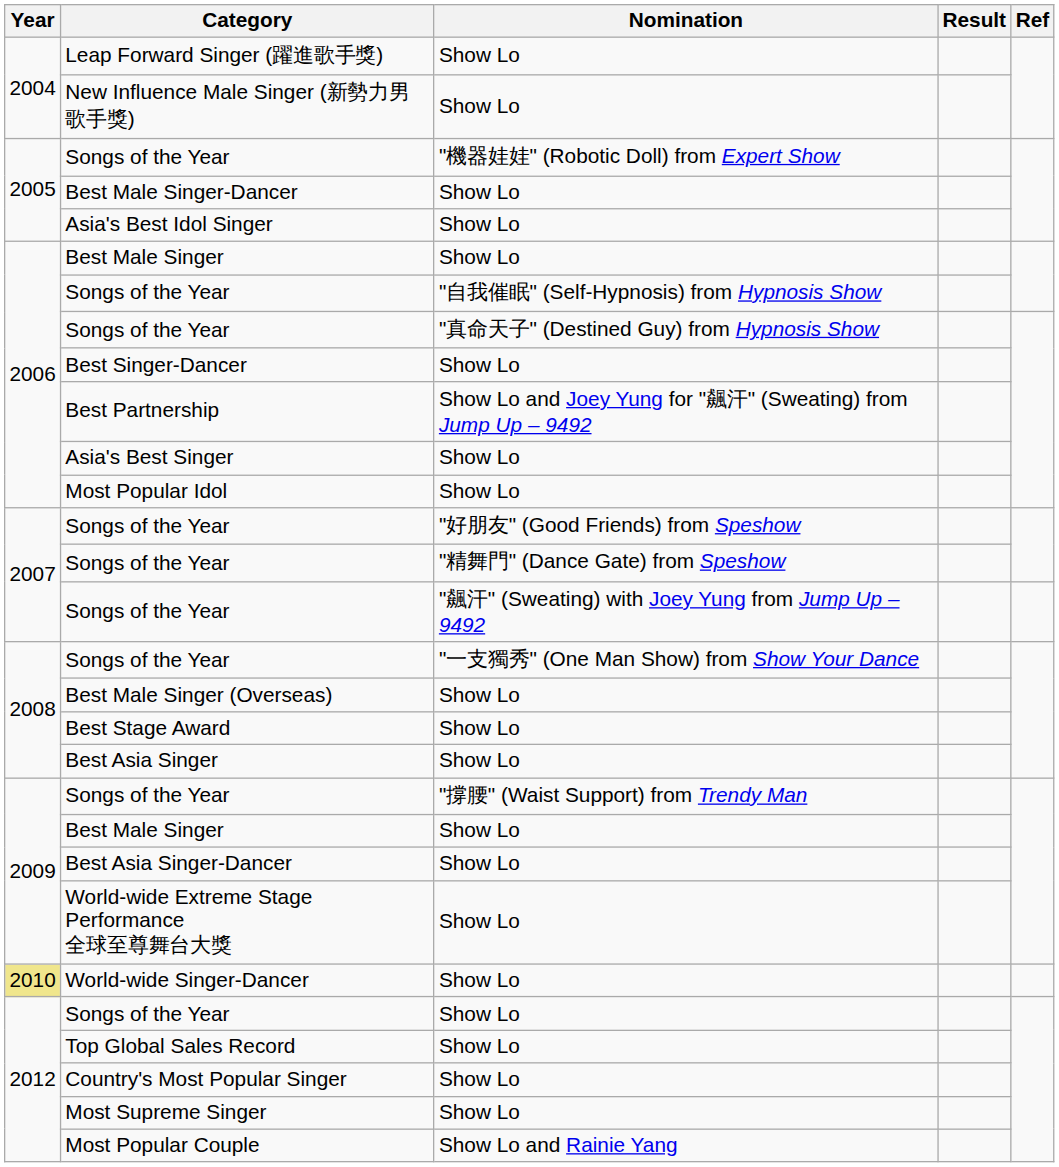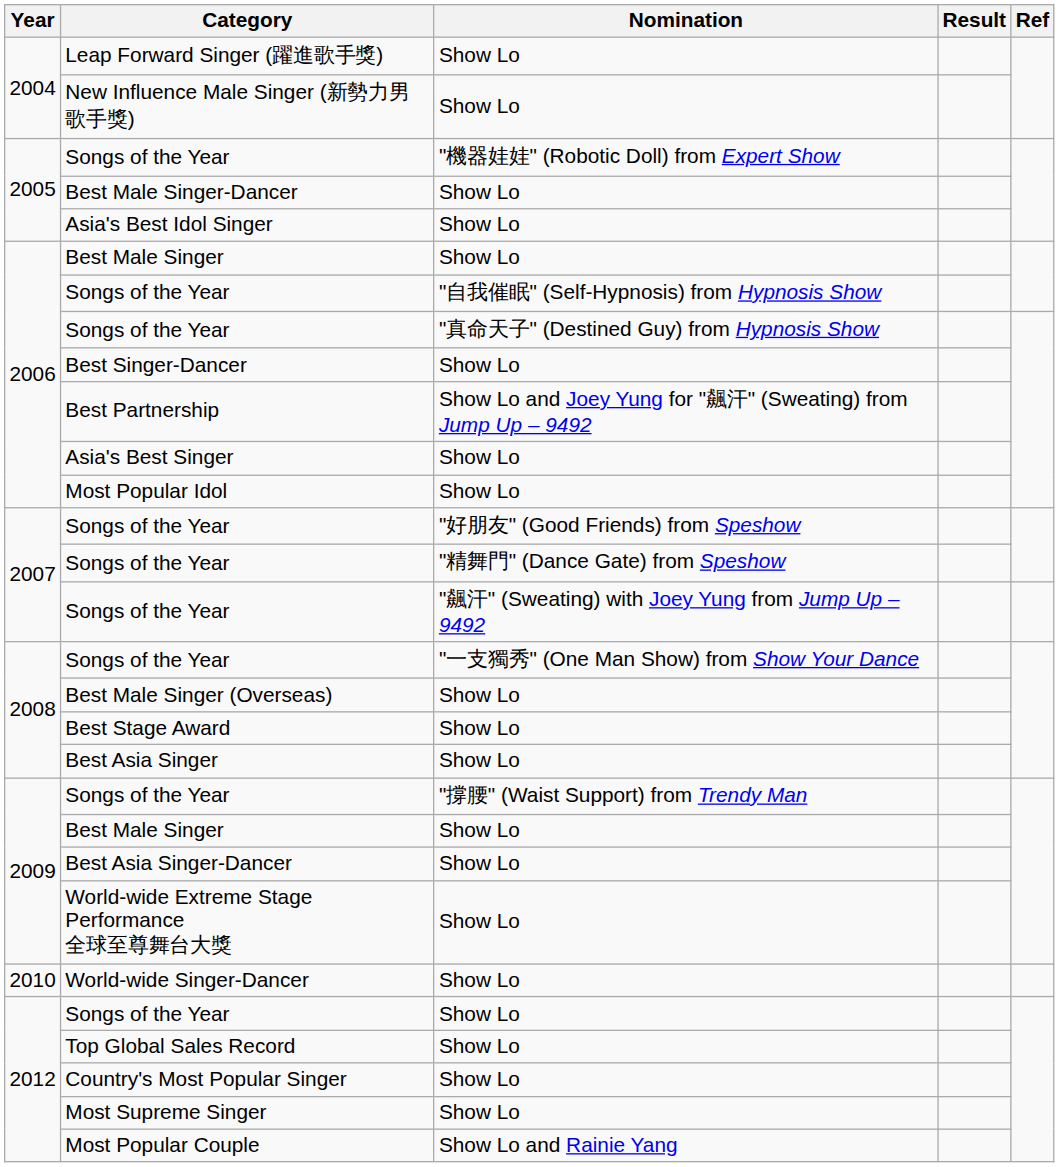(33, 980) khaki background -> (33, 980) no background
